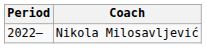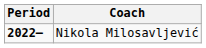(25, 34) normal -> (25, 34) bold
